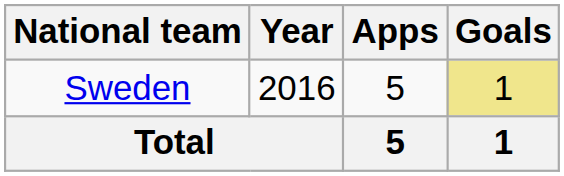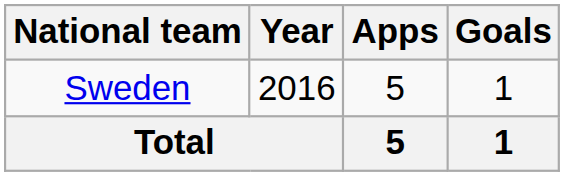(503, 87) khaki background -> (503, 87) no background
